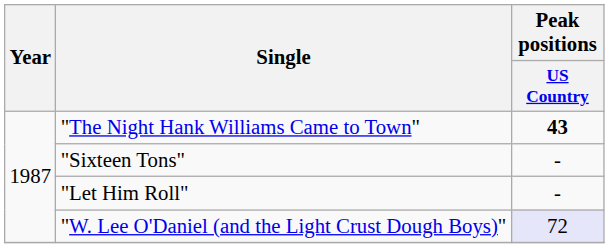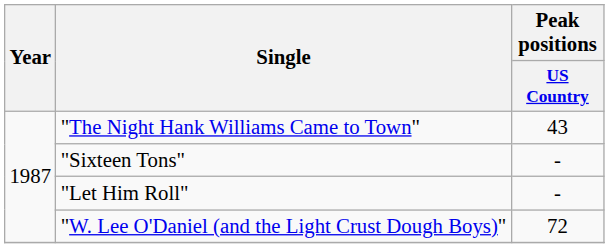(557, 127) bold -> (557, 127) normal
(557, 226) lavender background -> (557, 226) no background
